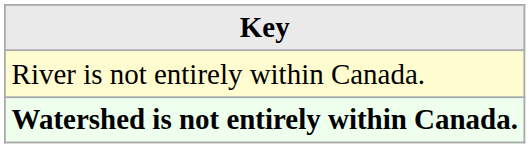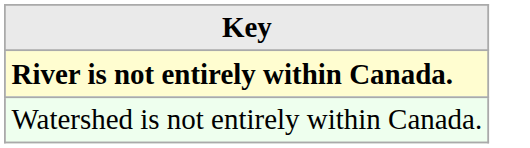(218, 73) normal -> (232, 73) bold
(265, 119) bold -> (247, 119) normal
